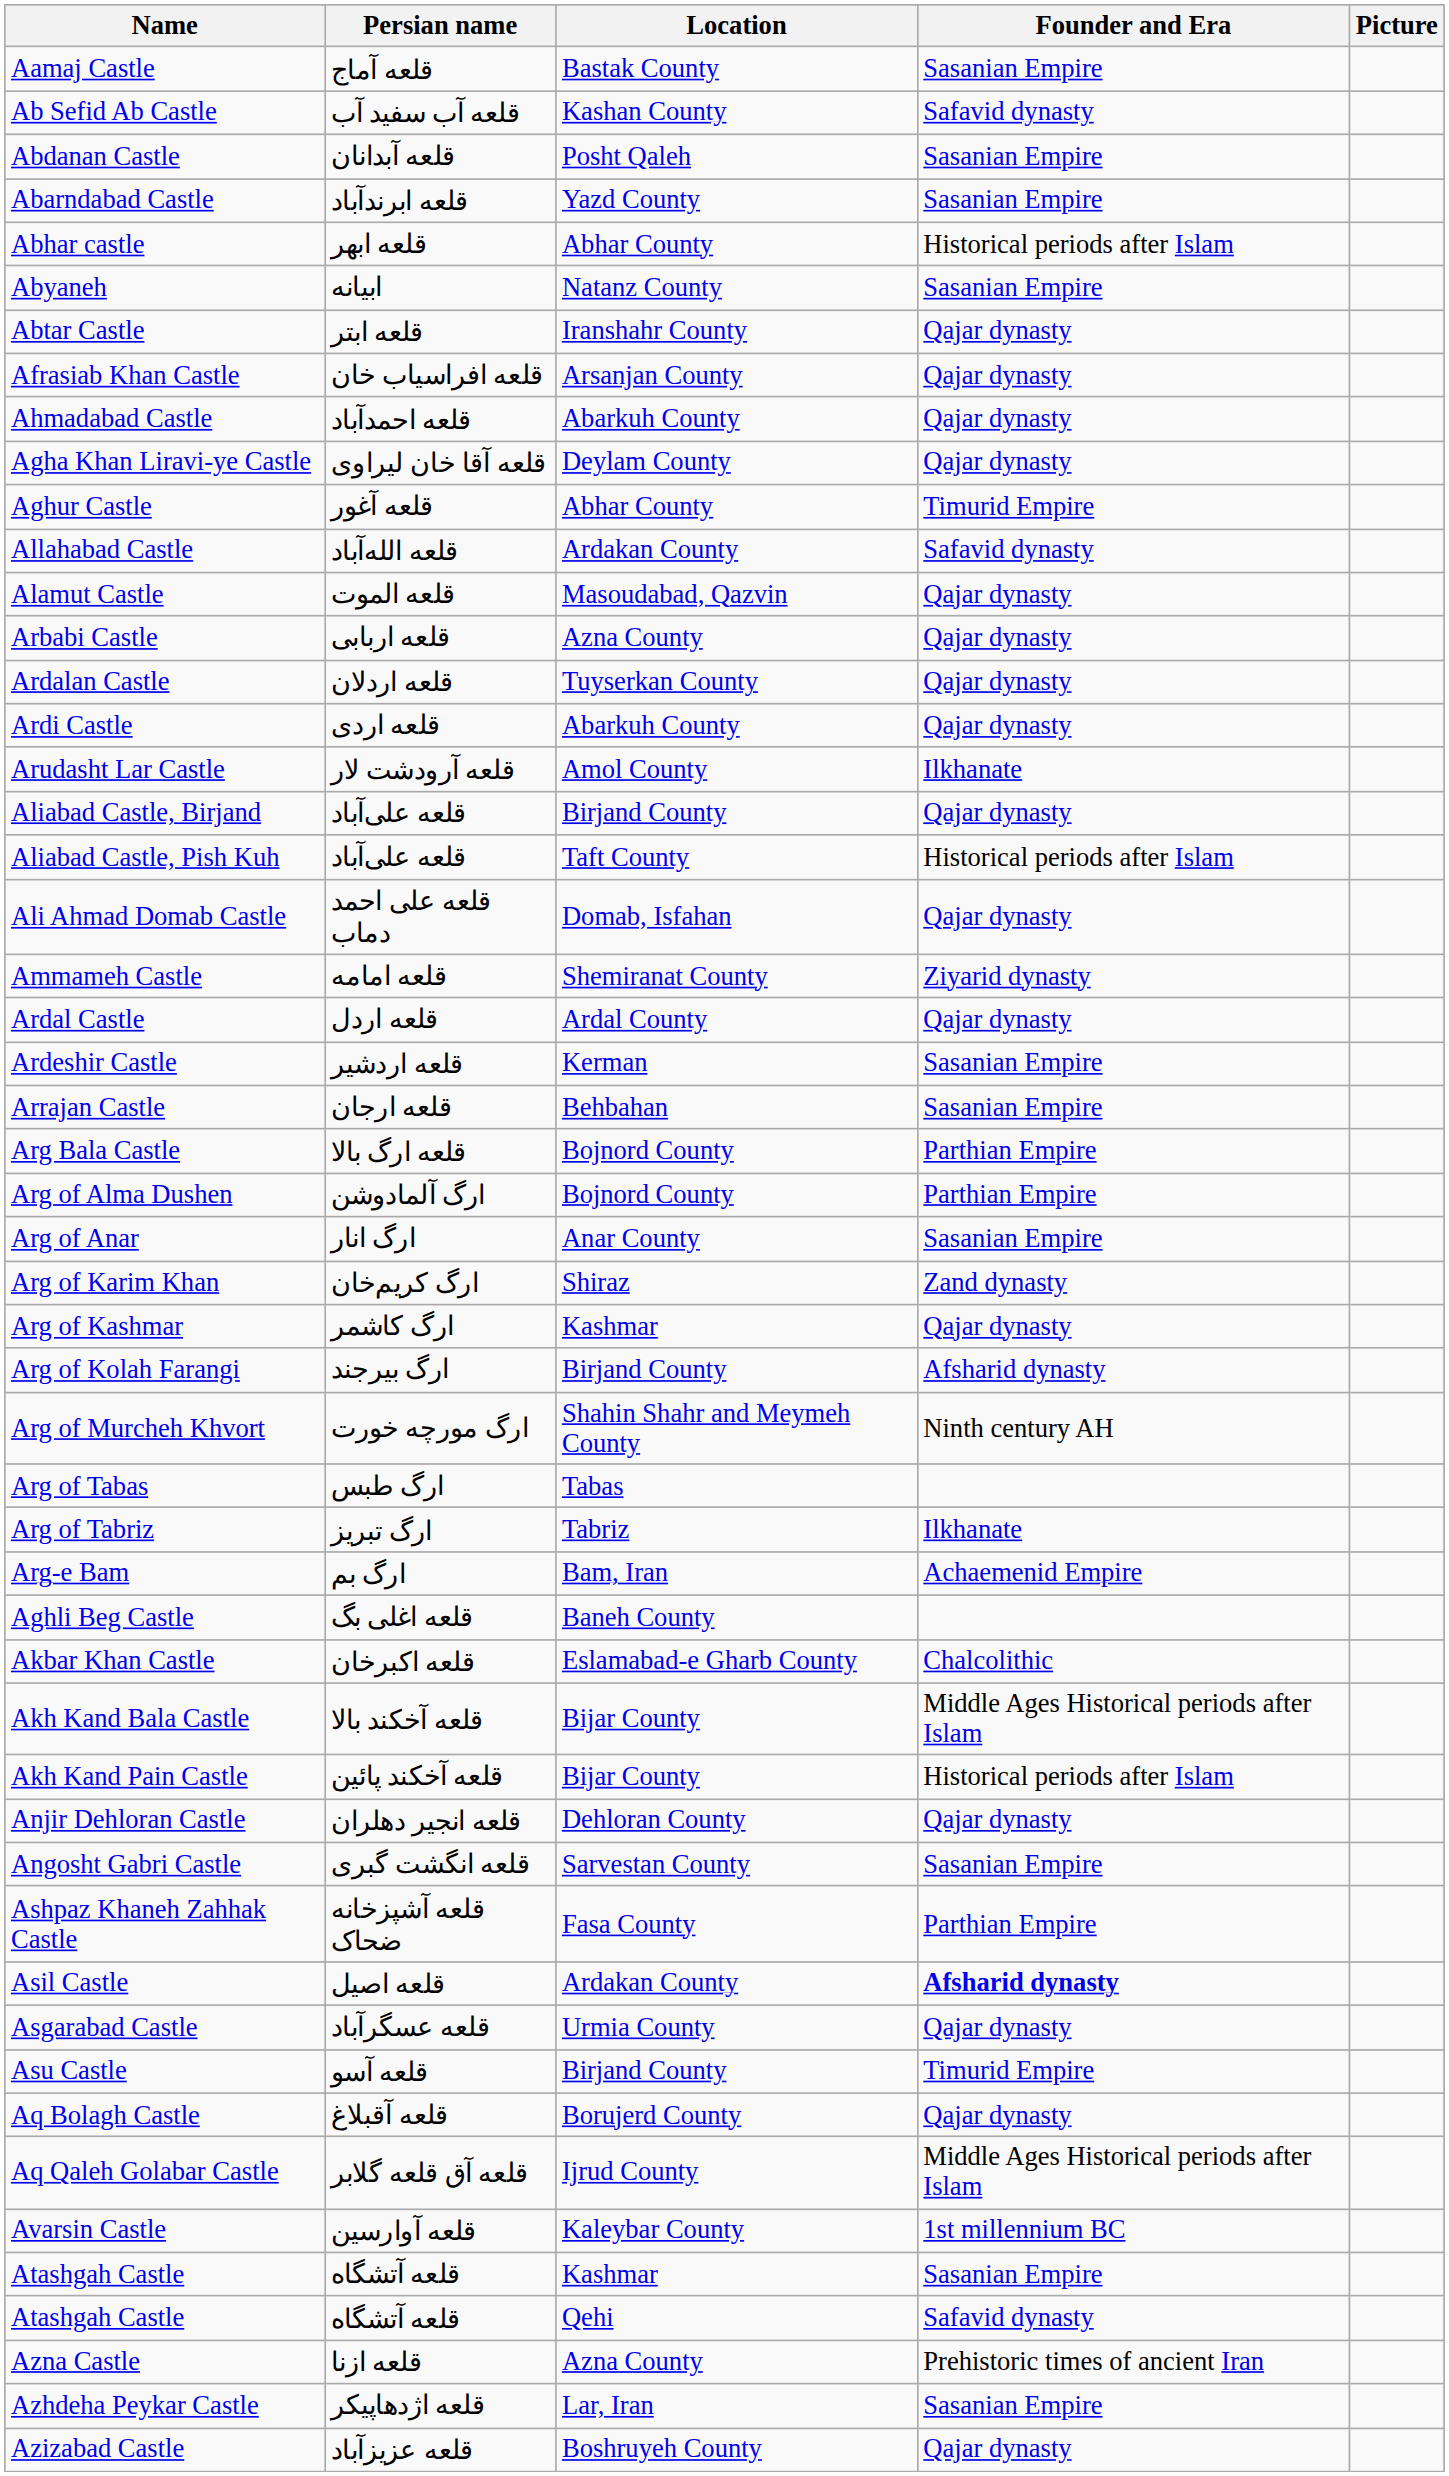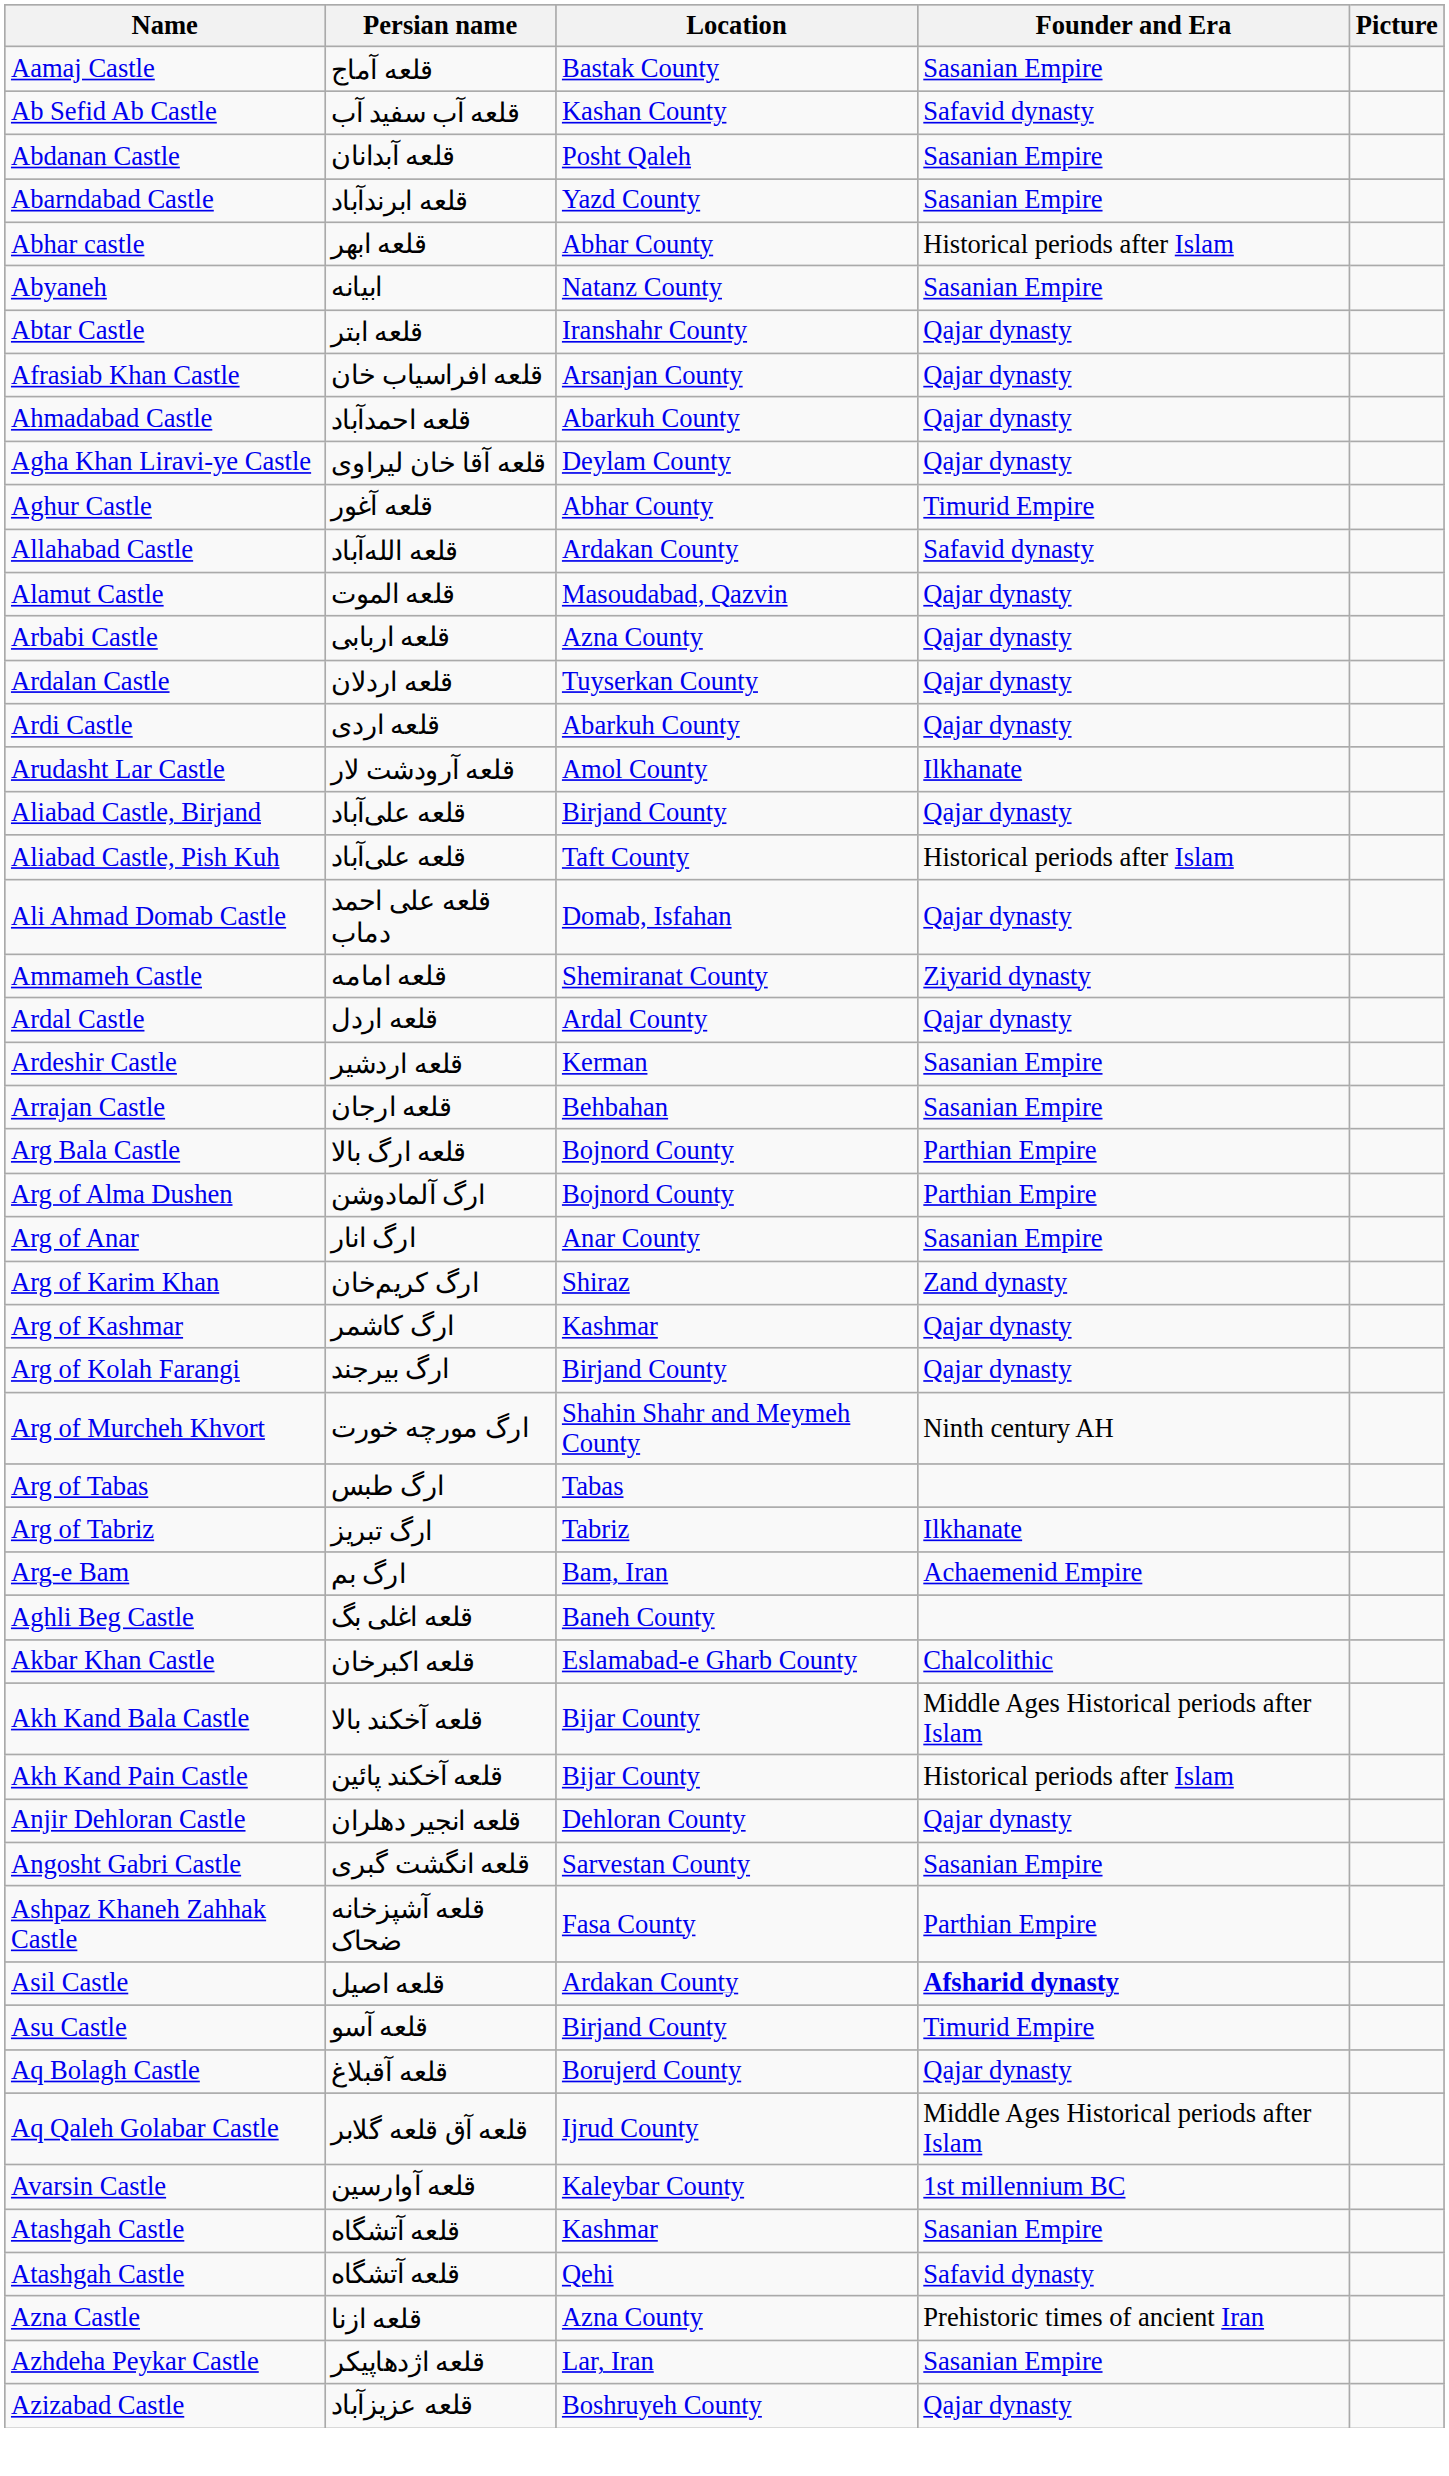(1014, 1369) Afsharid dynasty -> (997, 1369) Qajar dynasty
- row: (104, 2026)
